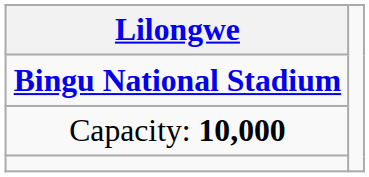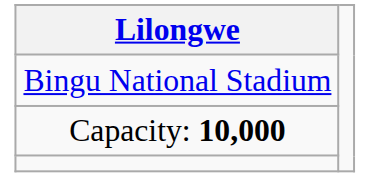(177, 79) bold -> (177, 79) normal
